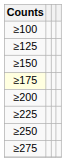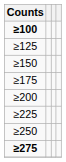(25, 30) normal -> (25, 30) bold
(25, 81) lightyellow background -> (25, 81) no background
(25, 149) normal -> (25, 149) bold
